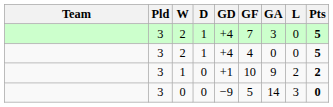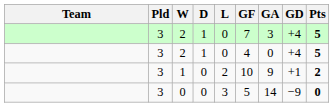columns swapped: (296, 14) <-> (226, 14)
